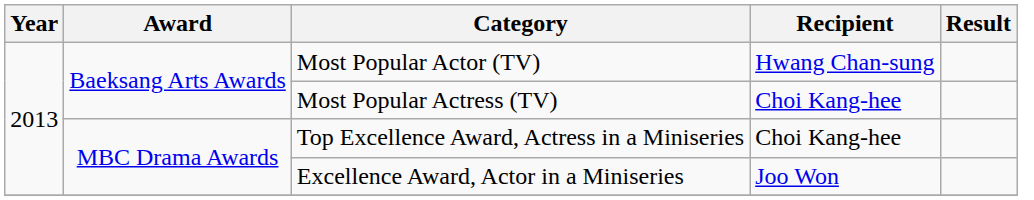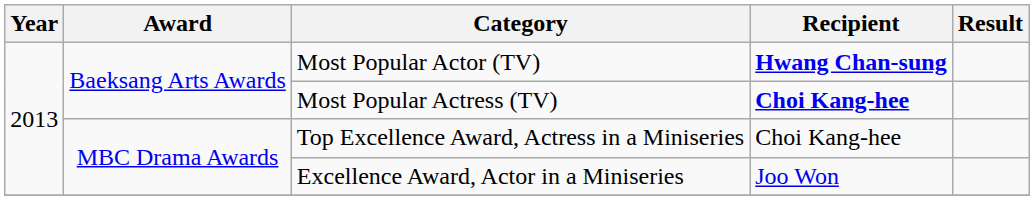(845, 61) normal -> (851, 61) bold
(828, 99) normal -> (832, 99) bold
